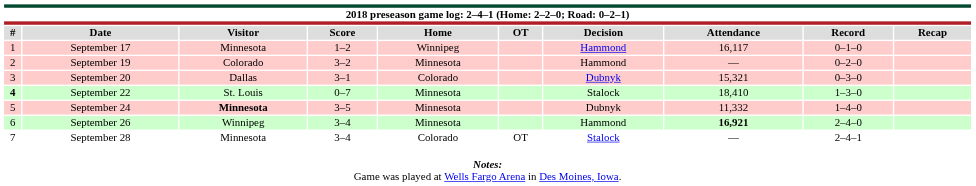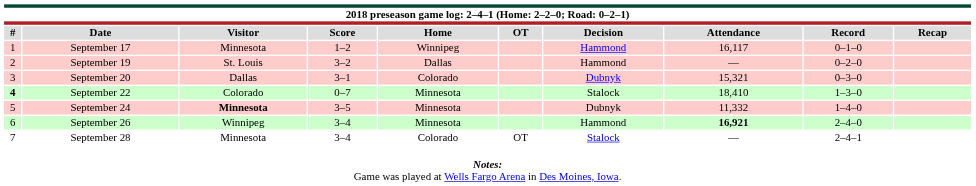(243, 62) Colorado -> (243, 62) St. Louis
(438, 62) Minnesota -> (438, 62) Dallas
(243, 92) St. Louis -> (243, 92) Colorado
